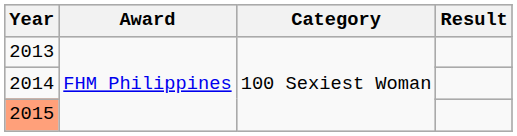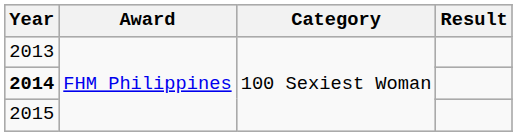(32, 83) normal -> (32, 83) bold
(32, 115) lightsalmon background -> (32, 115) no background
